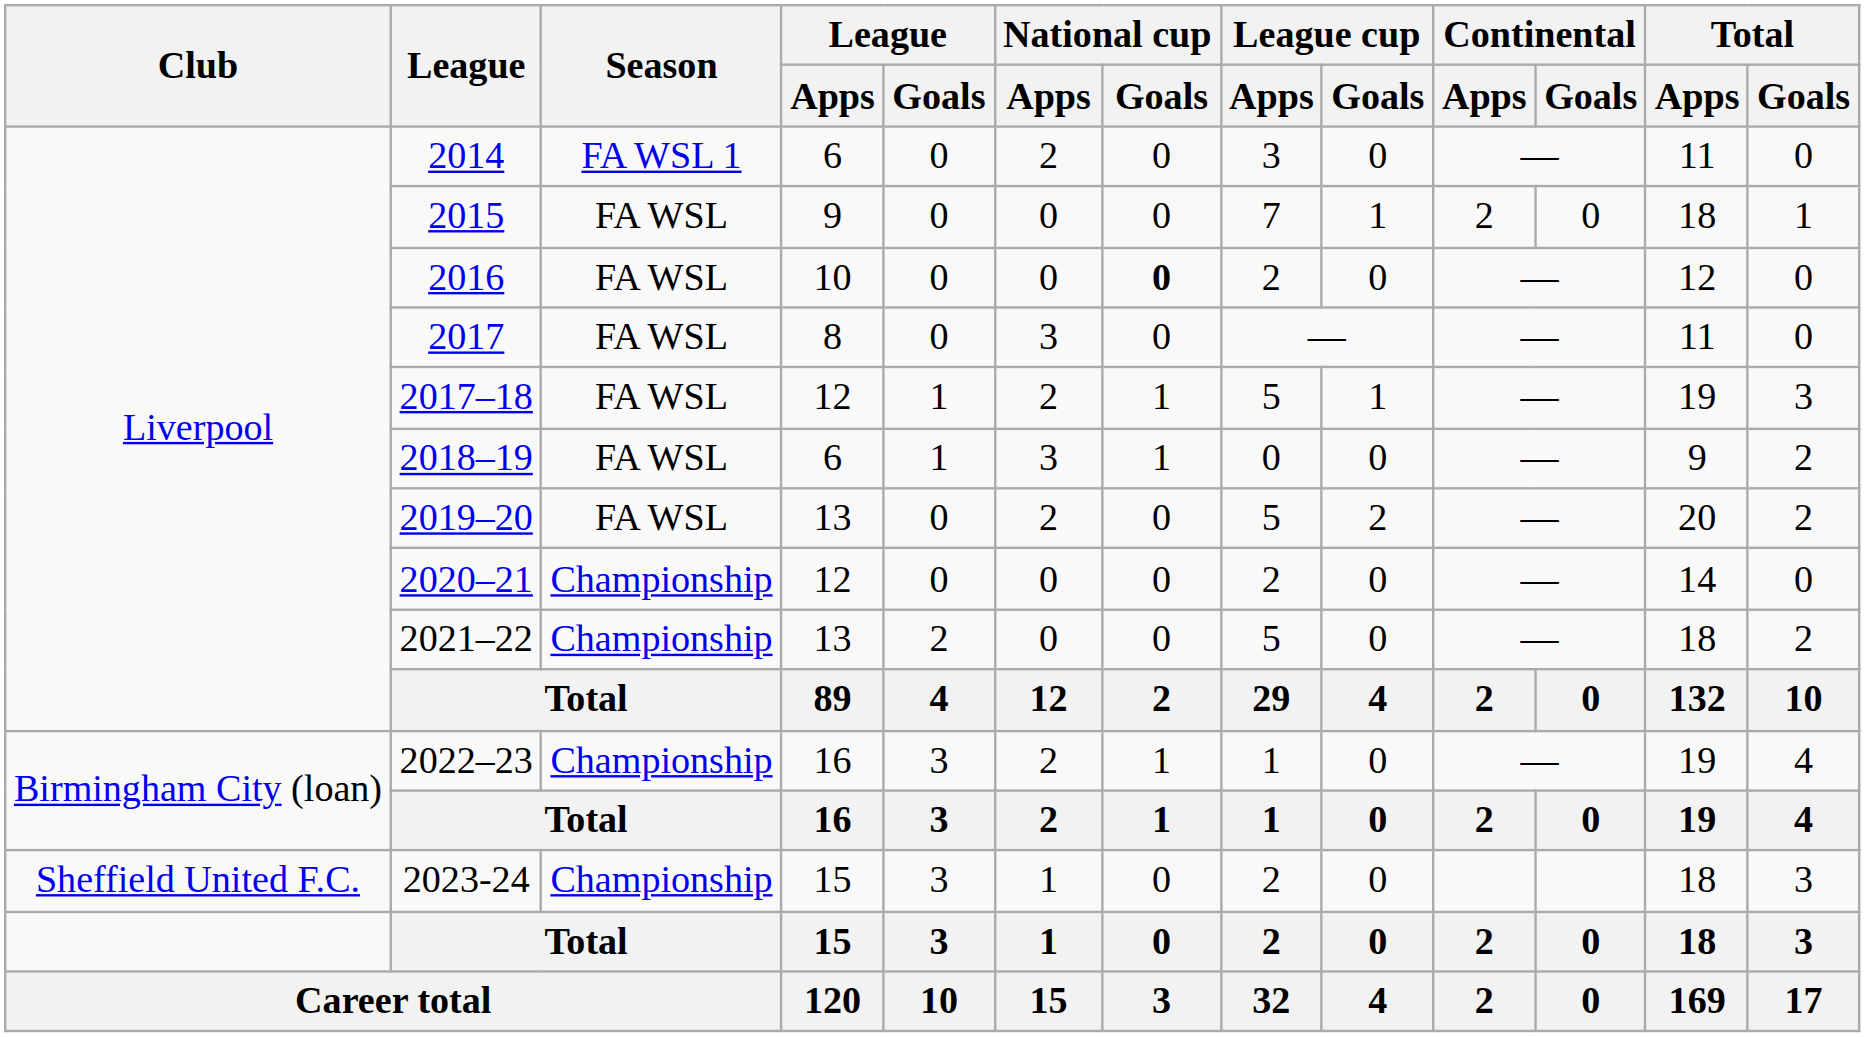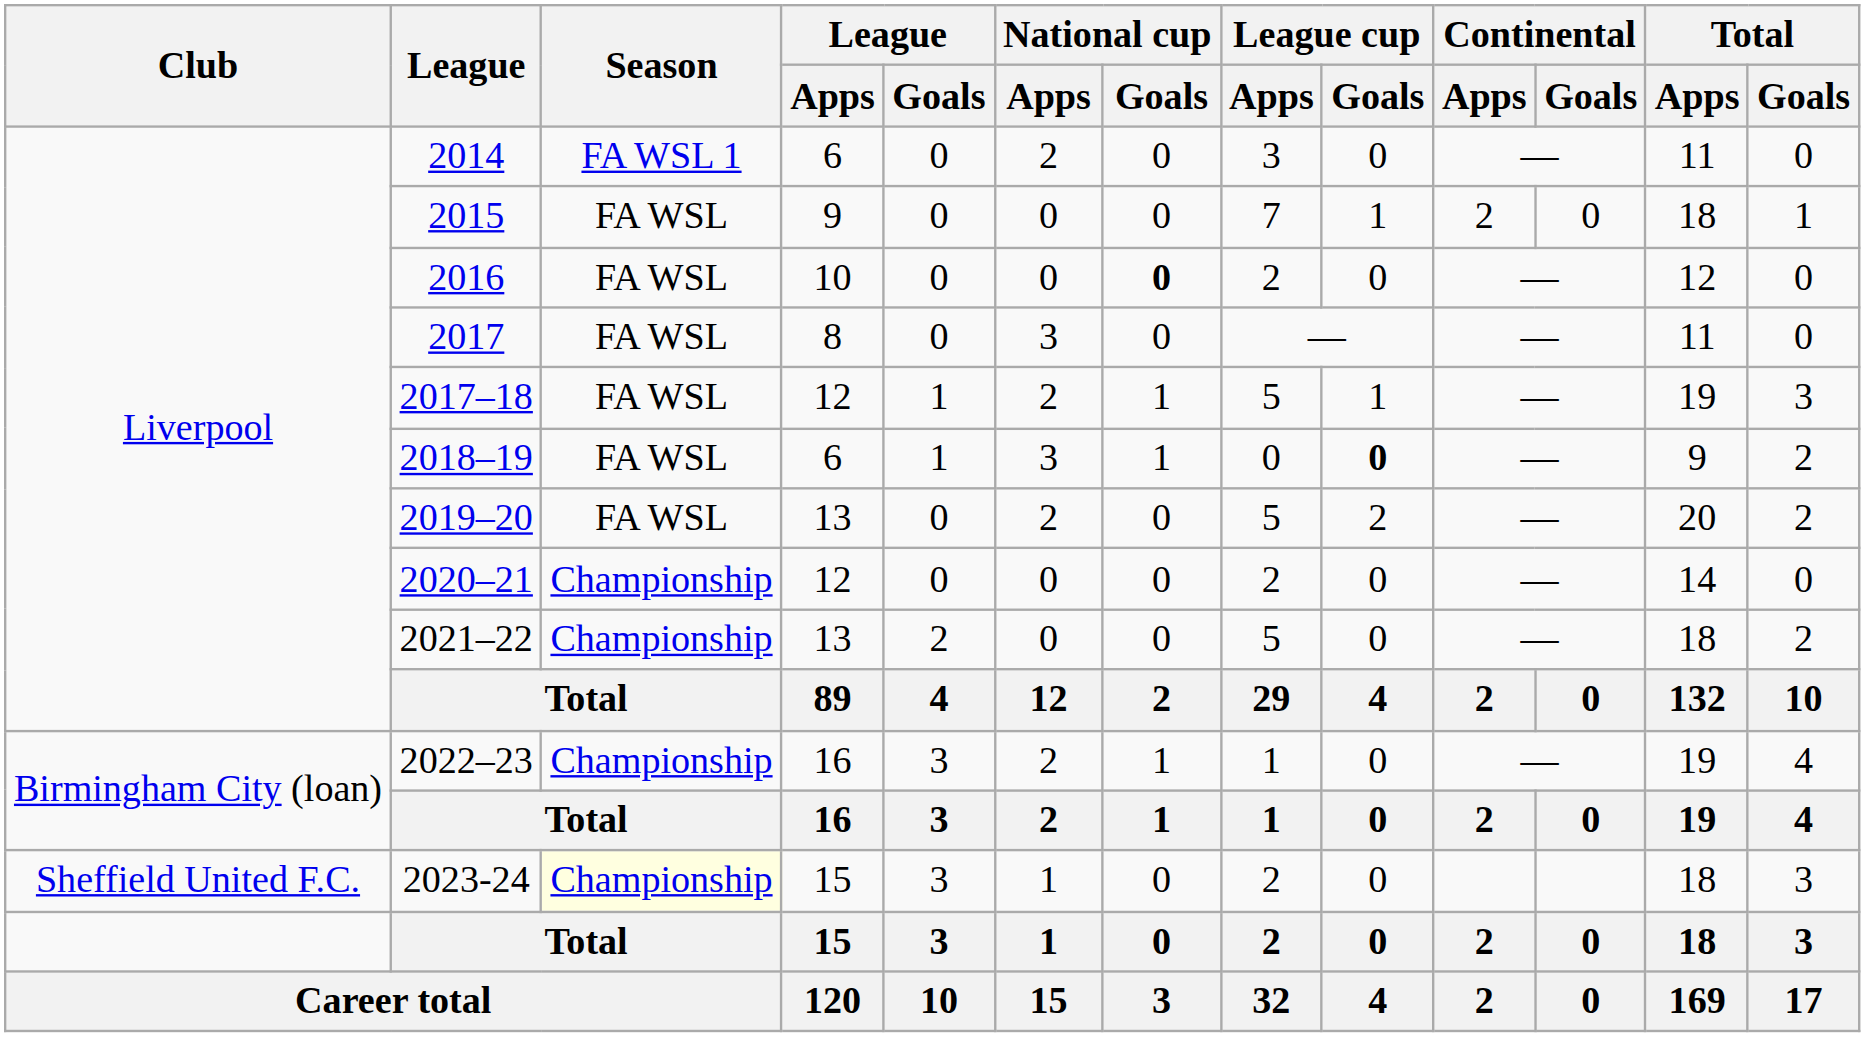(1378, 457) normal -> (1378, 457) bold
(662, 880) no background -> (662, 880) lightyellow background
